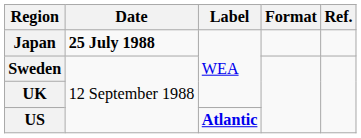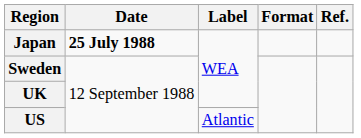(230, 119) bold -> (228, 119) normal
